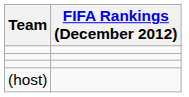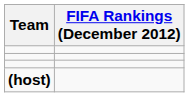(28, 79) normal -> (29, 79) bold
